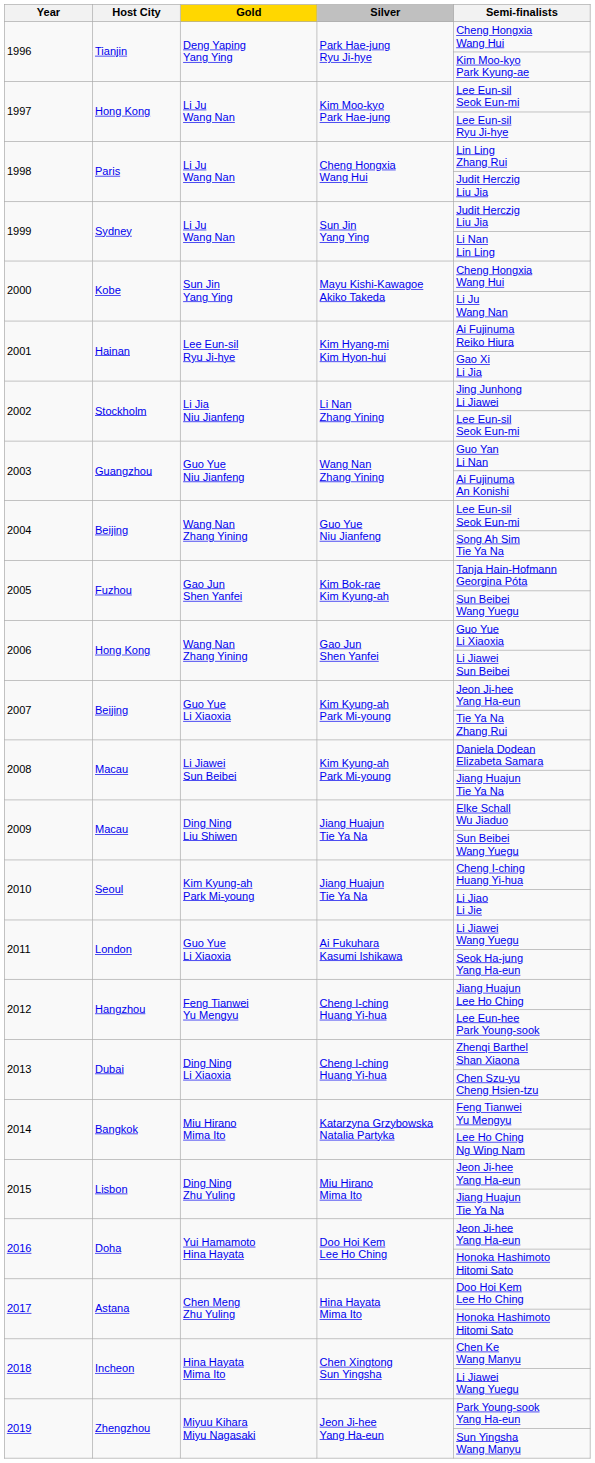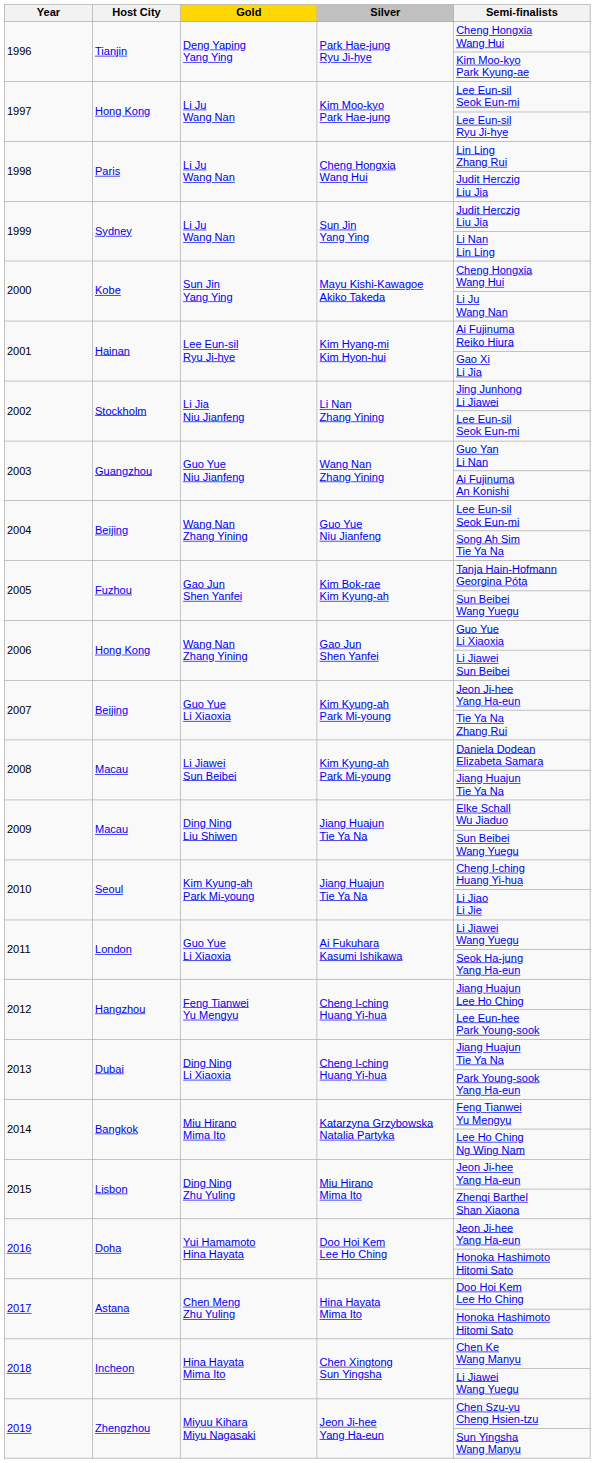(492, 1054) Zhenqi Barthel Shan Xiaona -> (488, 1054) Jiang Huajun Tie Ya Na
(497, 1084) Chen Szu-yu Cheng Hsien-tzu -> (498, 1084) Park Young-sook Yang Ha-eun
(488, 1204) Jiang Huajun Tie Ya Na -> (492, 1204) Zhenqi Barthel Shan Xiaona
(498, 1413) Park Young-sook Yang Ha-eun -> (497, 1413) Chen Szu-yu Cheng Hsien-tzu
